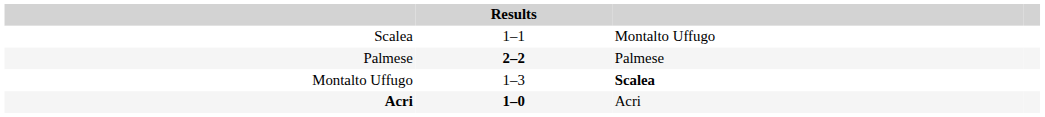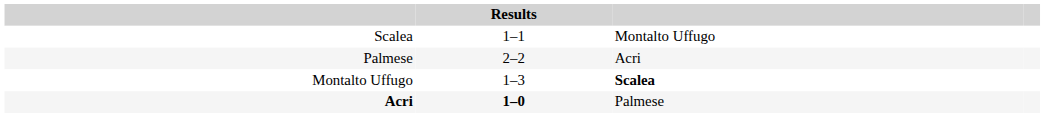(514, 58) bold -> (514, 58) normal
(639, 58) Palmese -> (628, 58) Acri
(628, 102) Acri -> (639, 102) Palmese
